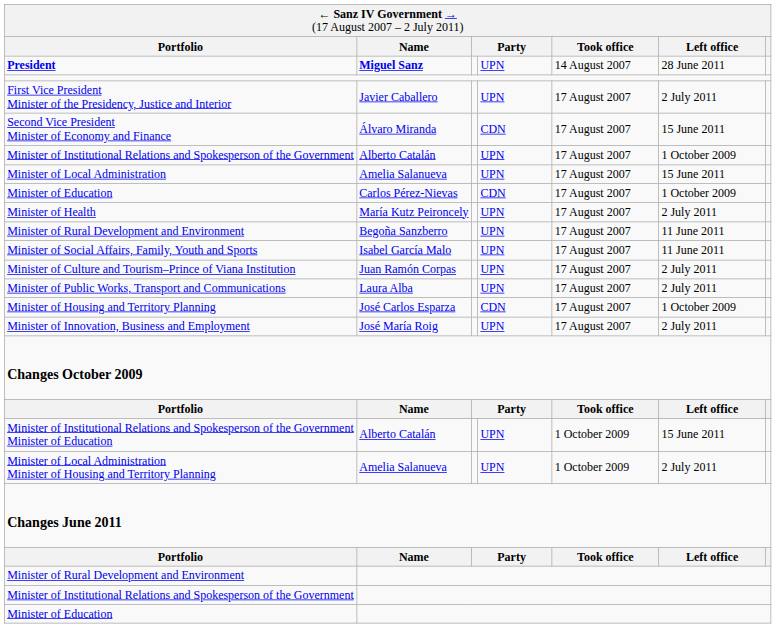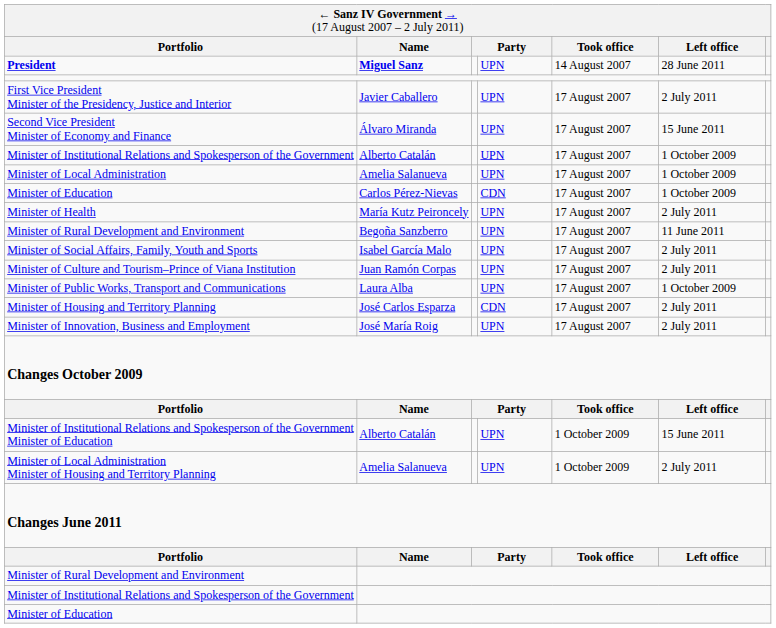(493, 129) CDN -> (492, 129) UPN
(693, 174) 15 June 2011 -> (699, 174) 1 October 2009
(693, 250) 11 June 2011 -> (689, 250) 2 July 2011
(689, 288) 2 July 2011 -> (699, 288) 1 October 2009
(699, 307) 1 October 2009 -> (689, 307) 2 July 2011
